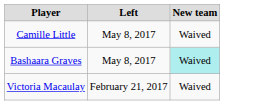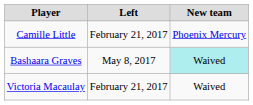(129, 34) May 8, 2017 -> (129, 34) February 21, 2017
(195, 34) Waived -> (209, 34) Phoenix Mercury
